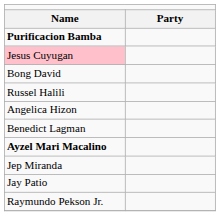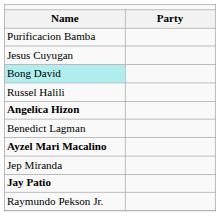(54, 37) bold -> (51, 37) normal
(40, 55) pink background -> (40, 55) no background
(34, 74) no background -> (34, 74) paleturquoise background
(42, 110) normal -> (43, 110) bold
(27, 183) normal -> (29, 183) bold
